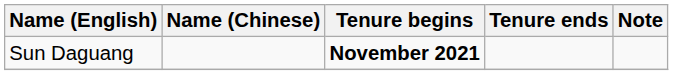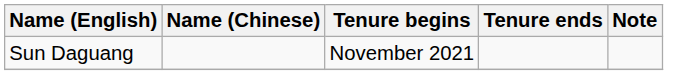(405, 52) bold -> (402, 52) normal
